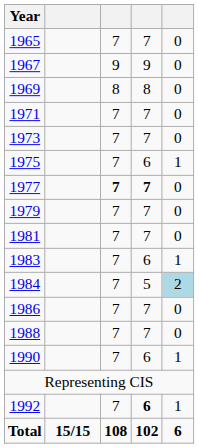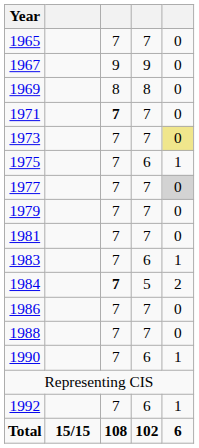(116, 114) normal -> (116, 114) bold
(178, 138) no background -> (178, 138) khaki background
(116, 187) bold -> (116, 187) normal
(147, 187) bold -> (147, 187) normal
(178, 187) no background -> (178, 187) lightgrey background
(116, 284) normal -> (116, 284) bold
(178, 284) lightblue background -> (178, 284) no background
(147, 406) bold -> (147, 406) normal
